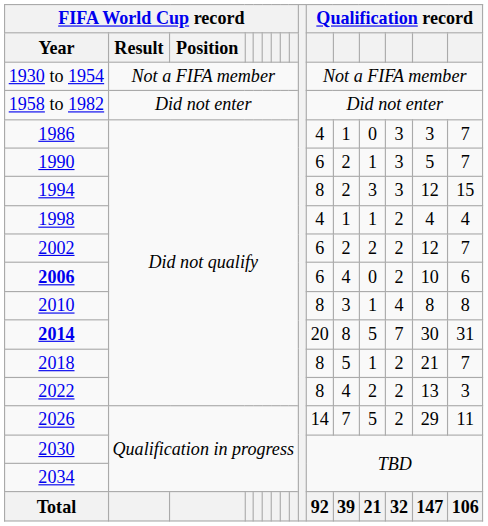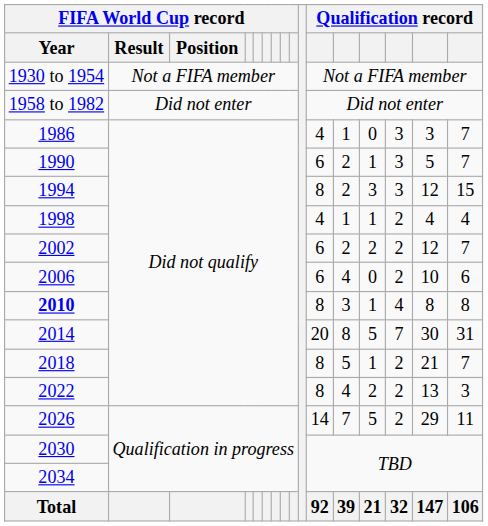(56, 276) bold -> (56, 276) normal
(56, 305) normal -> (56, 305) bold
(56, 334) bold -> (56, 334) normal
